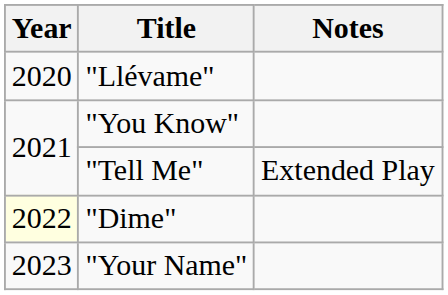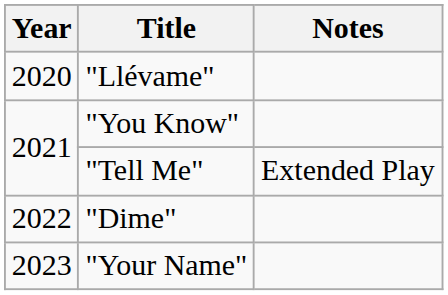(42, 218) lightyellow background -> (42, 218) no background
